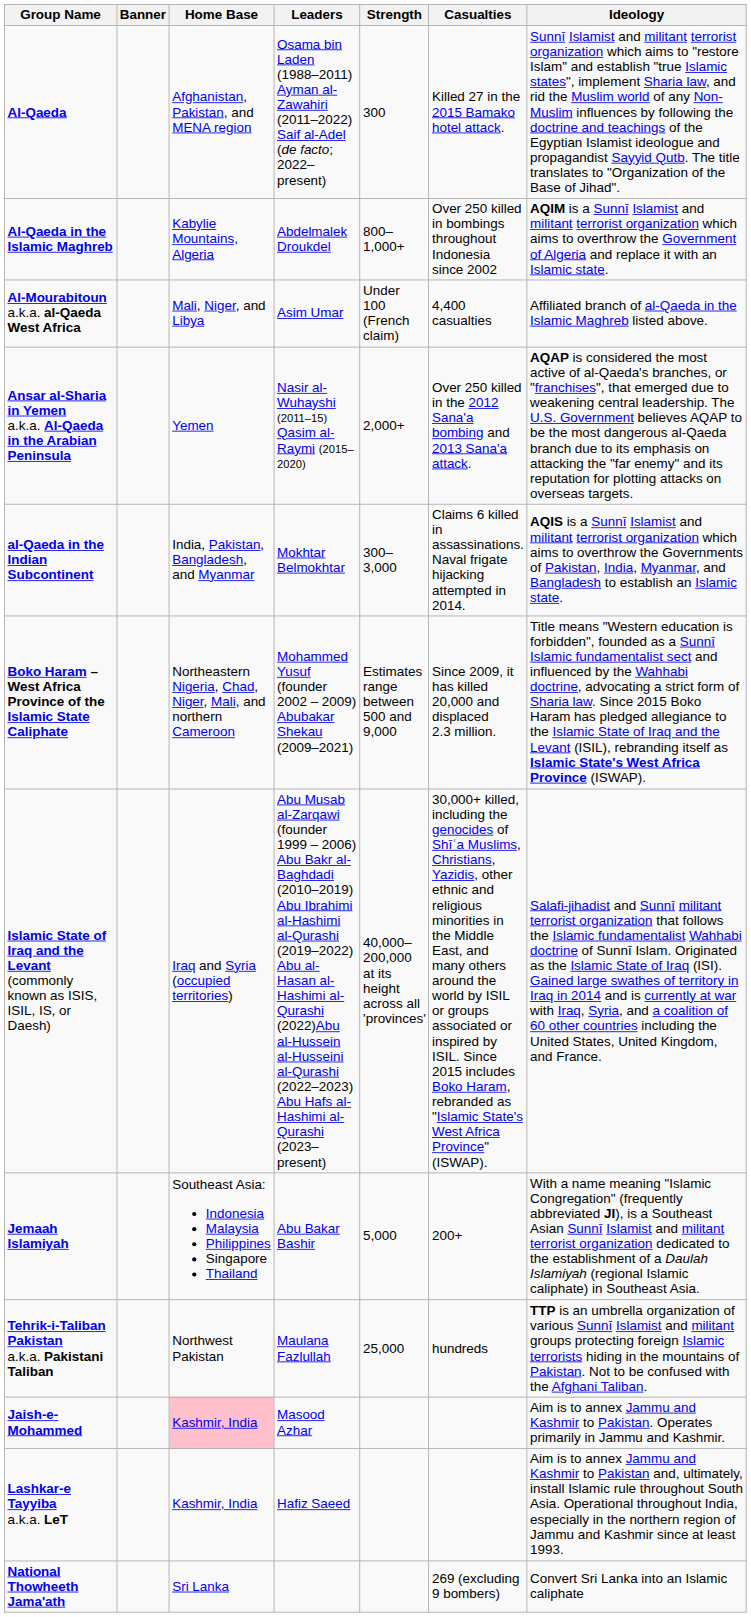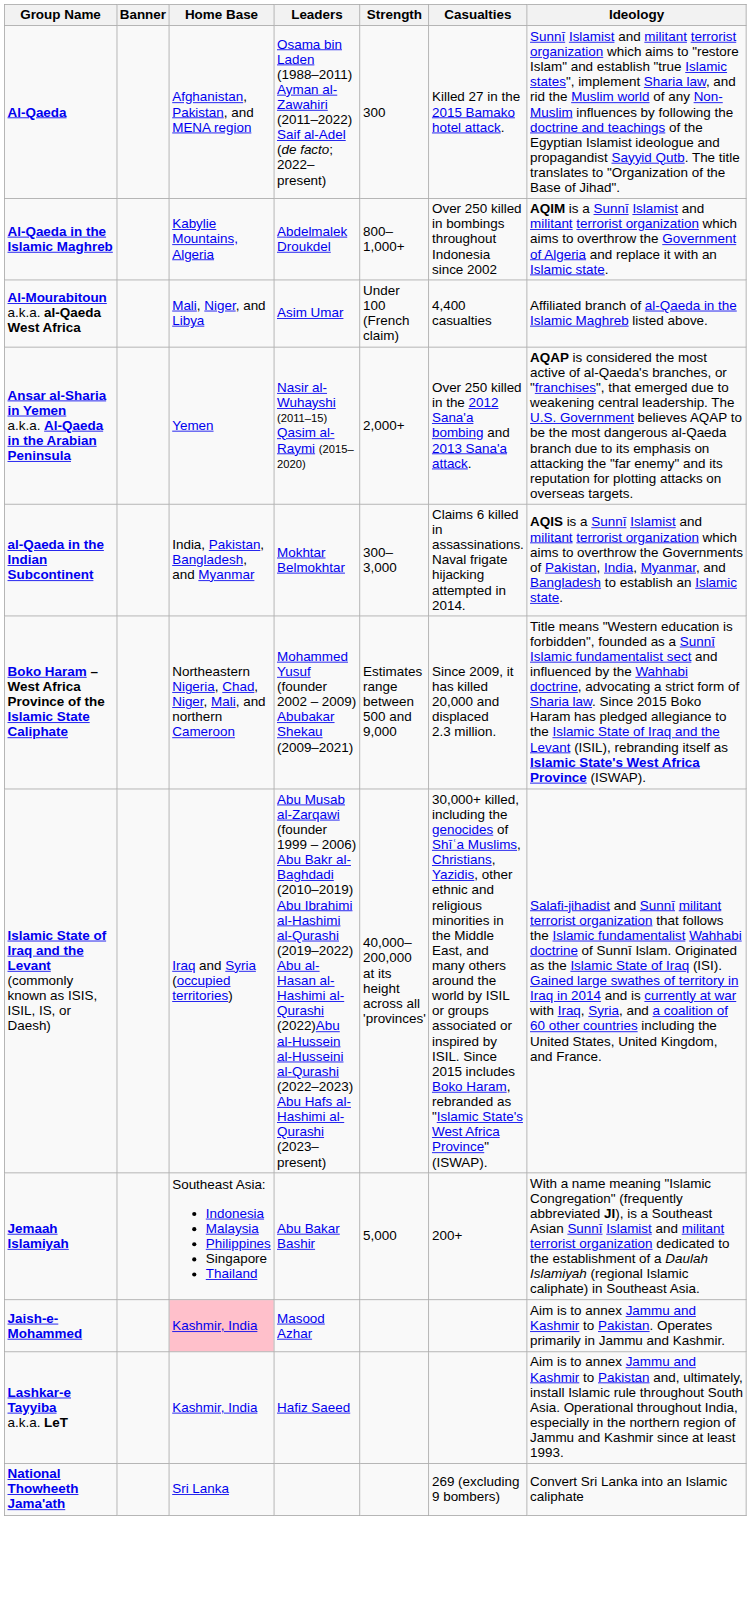- row: (57, 1348)
